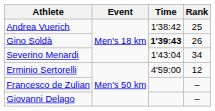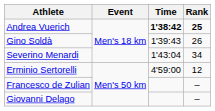(166, 27) normal -> (166, 27) bold
(197, 27) normal -> (197, 27) bold
(166, 41) bold -> (166, 41) normal
